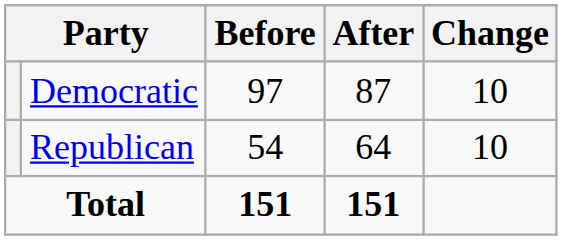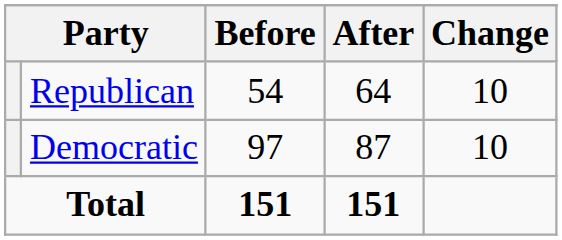rows swapped: (114, 90) <-> (112, 147)
